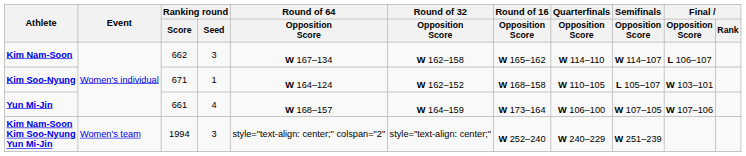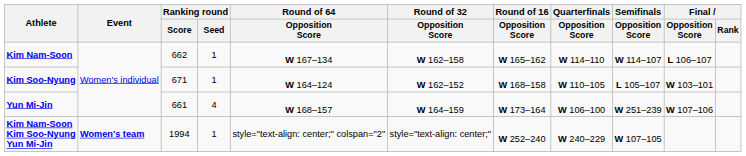(214, 55) 3 -> (214, 55) 1
(638, 110) W 107–105 -> (638, 110) W 251–239
(110, 135) normal -> (112, 135) bold
(214, 135) 3 -> (214, 135) 1
(638, 140) W 251–239 -> (638, 140) W 107–105
